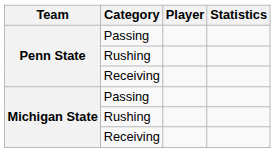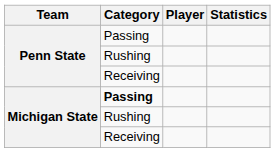(126, 96) normal -> (128, 96) bold
